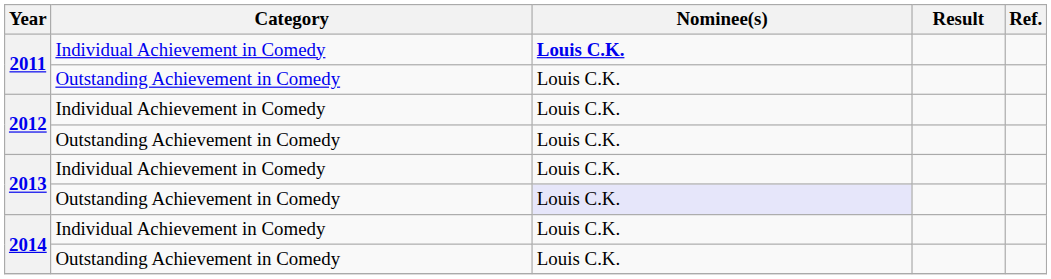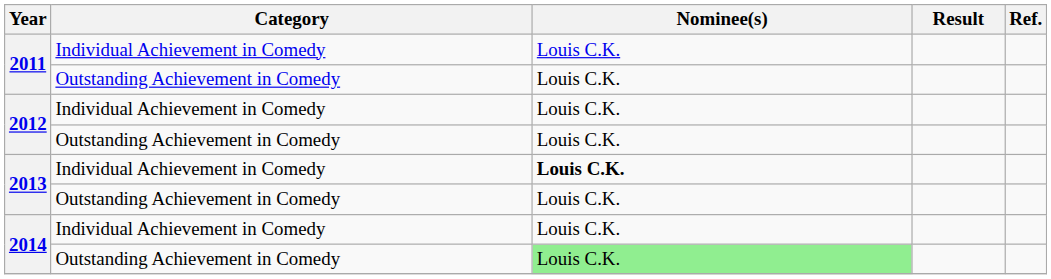(581, 49) bold -> (579, 49) normal
(579, 169) normal -> (581, 169) bold
(579, 199) lavender background -> (579, 199) no background
(579, 259) no background -> (579, 259) lightgreen background
